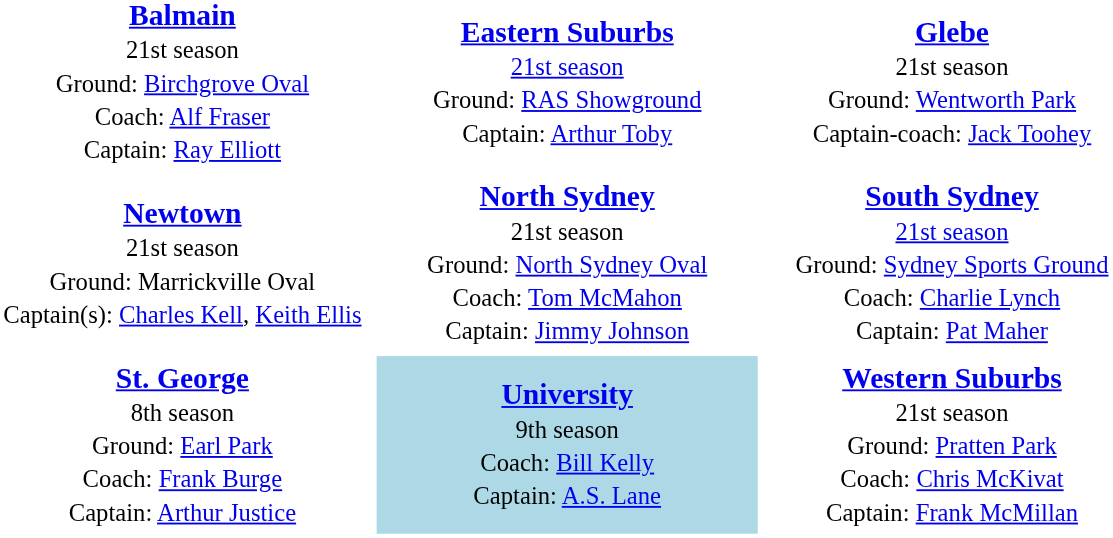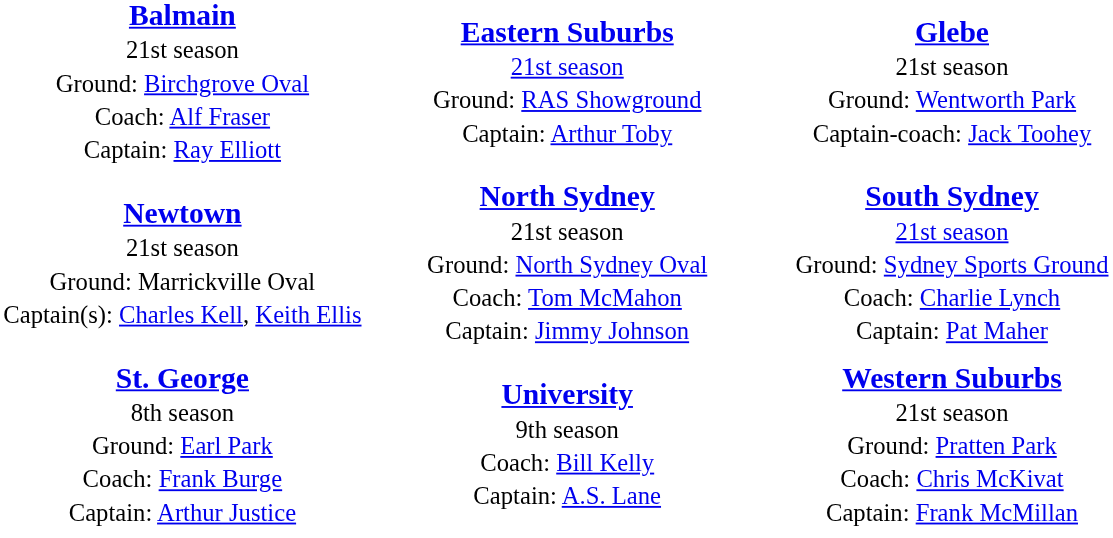(567, 444) lightblue background -> (567, 444) no background
